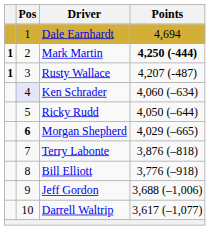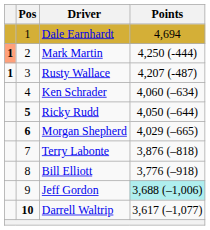(10, 53) no background -> (10, 53) lightsalmon background
(167, 53) bold -> (167, 53) normal
(27, 92) lavender background -> (27, 92) no background
(27, 112) normal -> (27, 112) bold
(167, 190) no background -> (167, 190) paleturquoise background
(27, 209) normal -> (27, 209) bold
